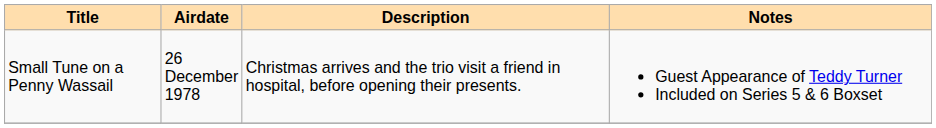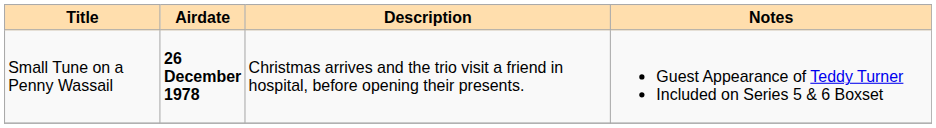(201, 76) normal -> (203, 76) bold
